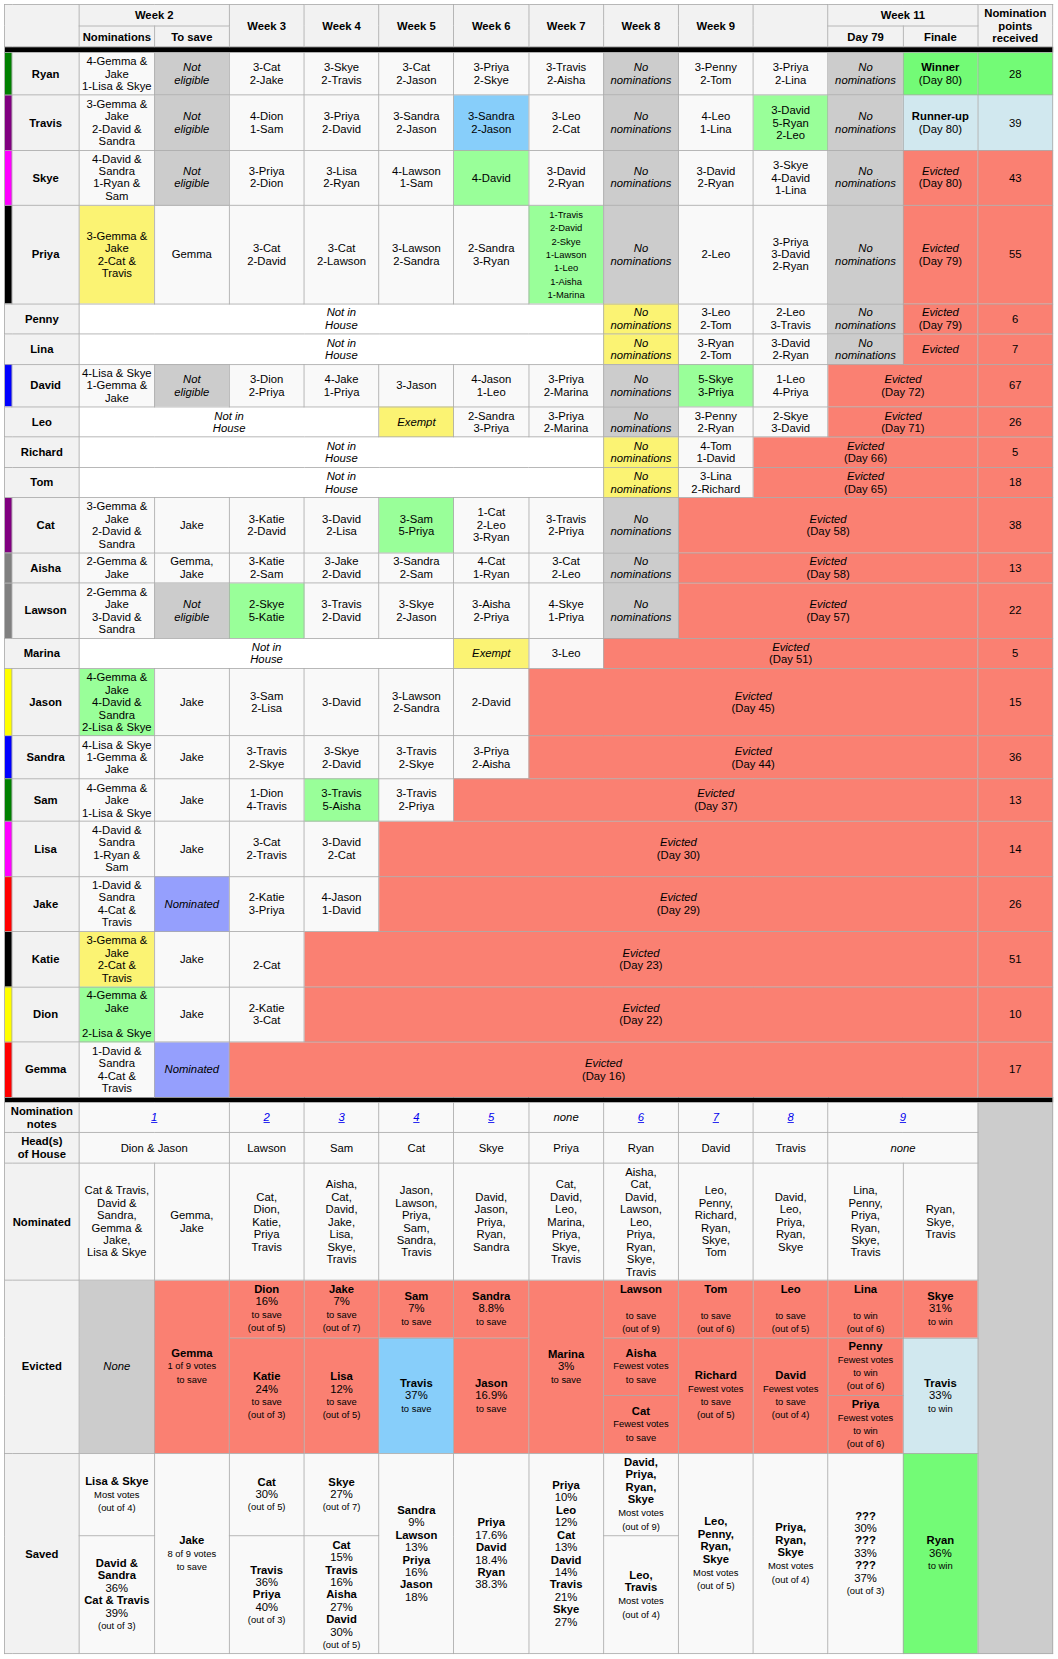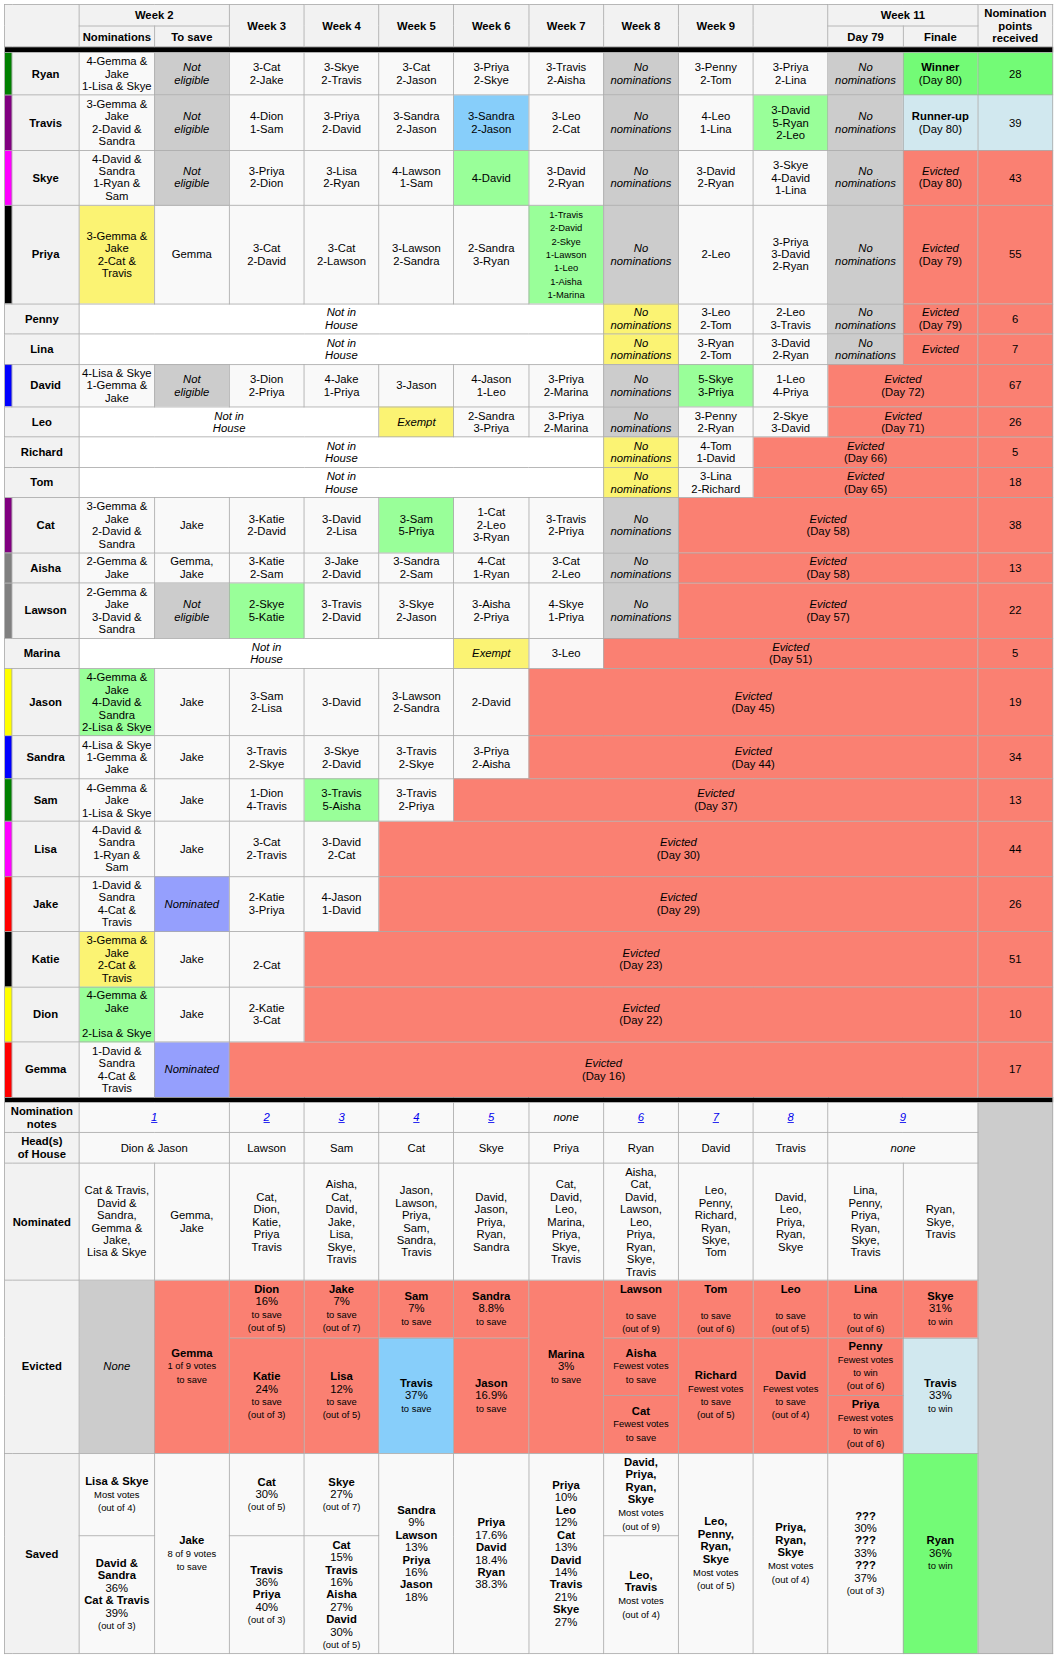(1015, 702) 15 -> (1015, 702) 19
(1015, 757) 36 -> (1015, 757) 34
(1015, 849) 14 -> (1015, 849) 44
